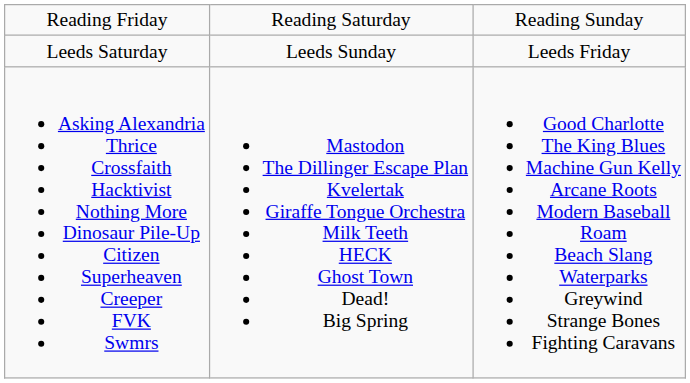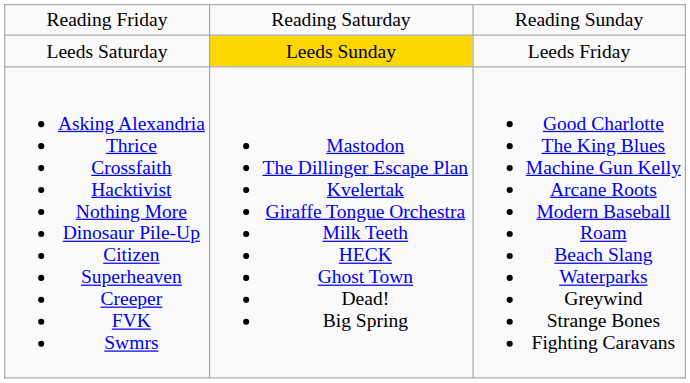(341, 50) no background -> (341, 50) gold background
